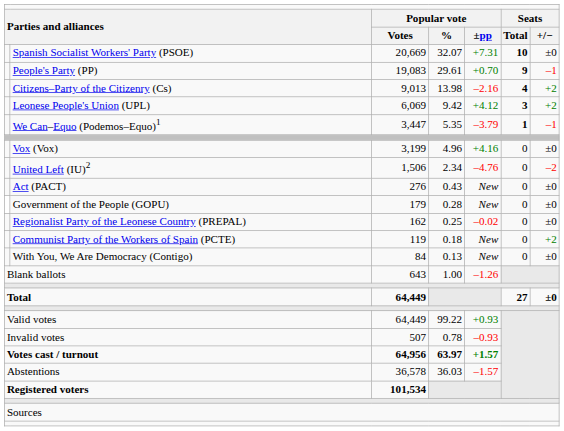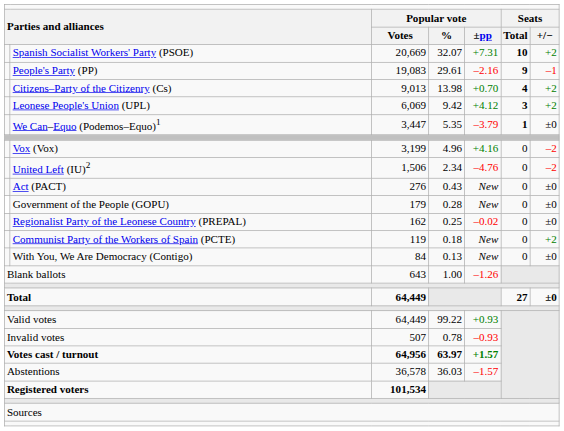(551, 53) ±0 -> (551, 53) +2
(485, 70) +0.70 -> (486, 70) –2.16
(486, 88) –2.16 -> (485, 88) +0.70
(551, 124) –1 -> (551, 124) ±0
(551, 148) ±0 -> (551, 148) –2
